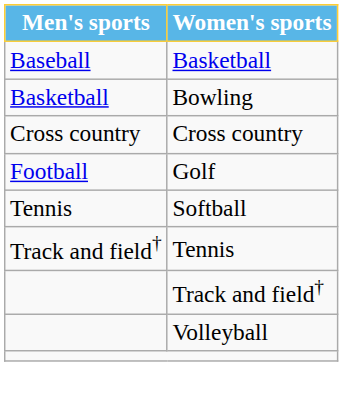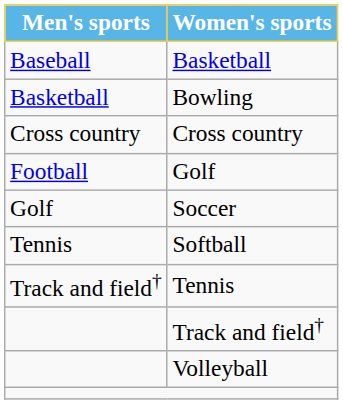+ row: (204, 208)
